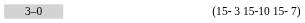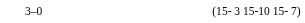(34, 11) lightgrey background -> (34, 11) no background
